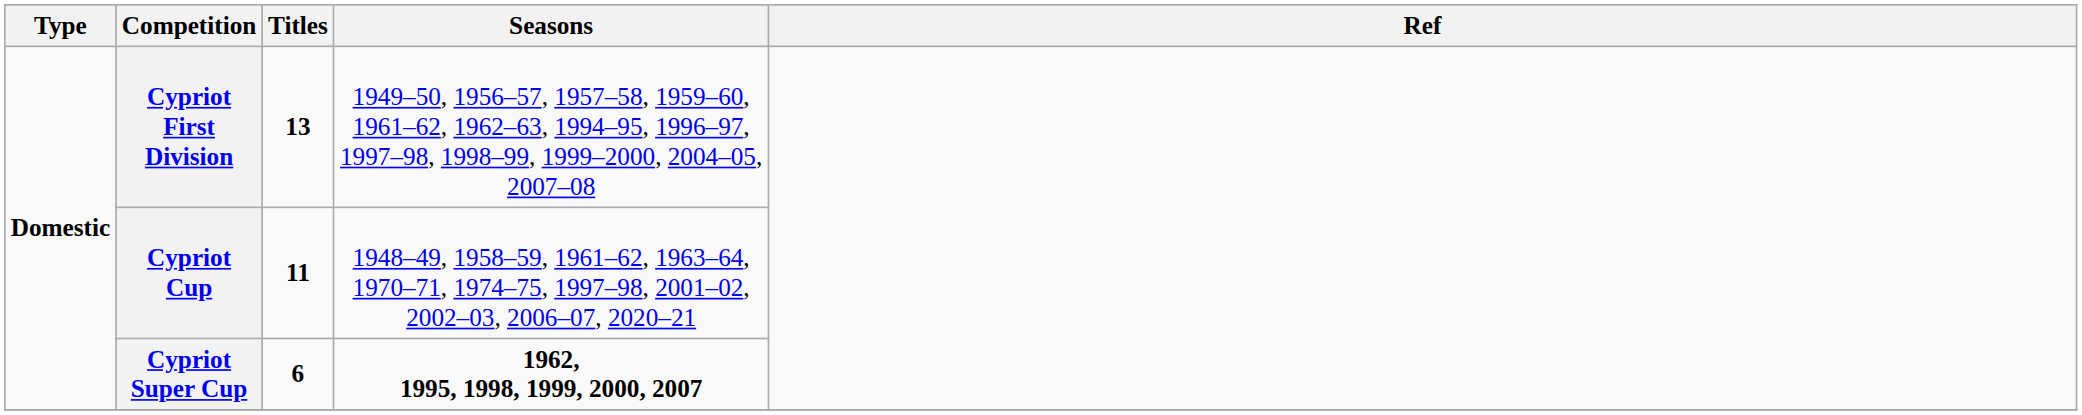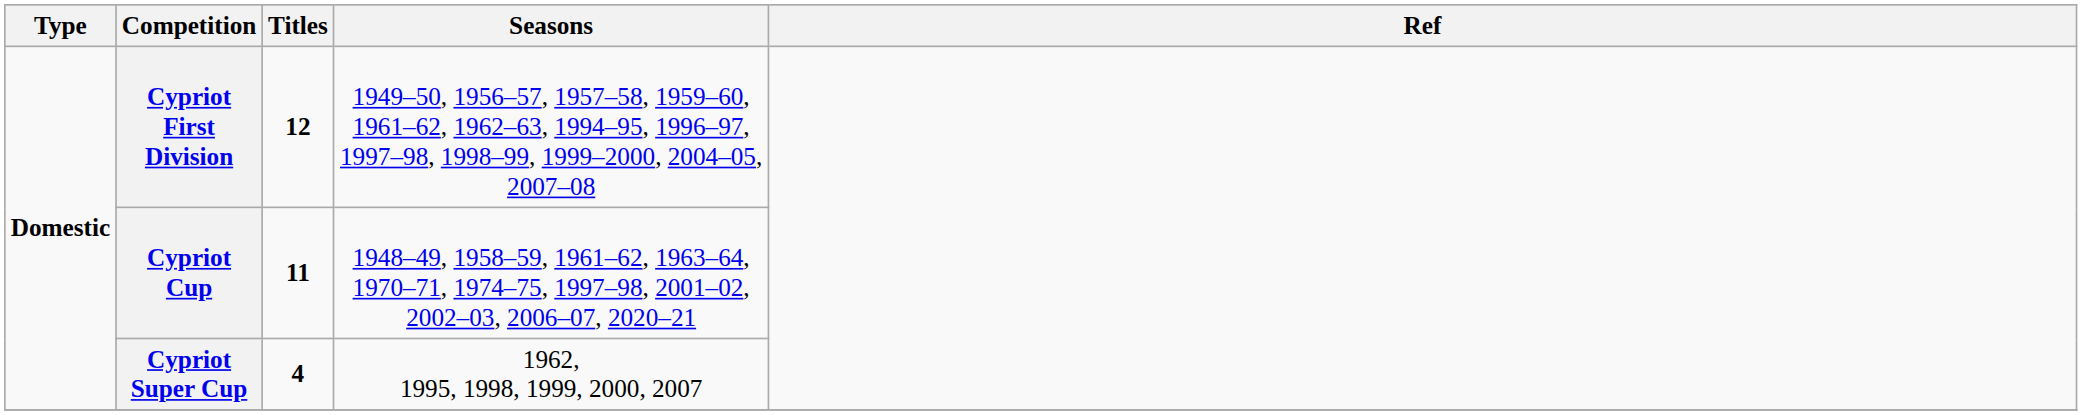(298, 126) 13 -> (298, 126) 12
(298, 374) 6 -> (298, 374) 4
(551, 374) bold -> (551, 374) normal
